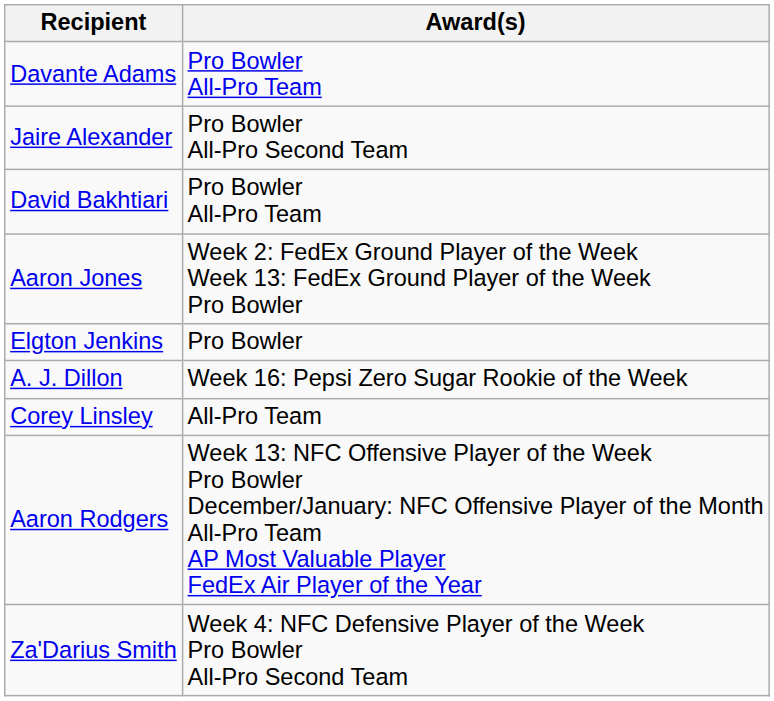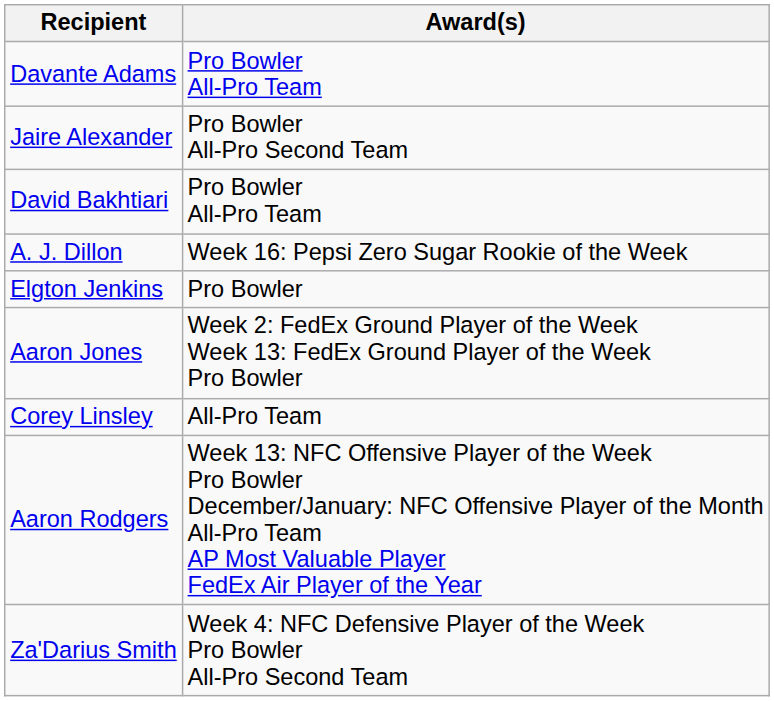rows swapped: (66, 379) <-> (76, 278)
